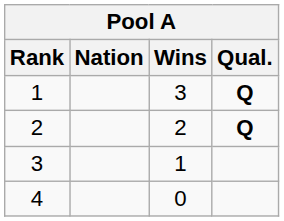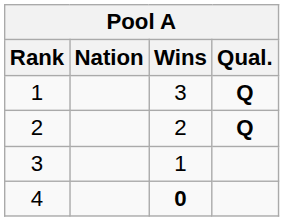(180, 198) normal -> (180, 198) bold
